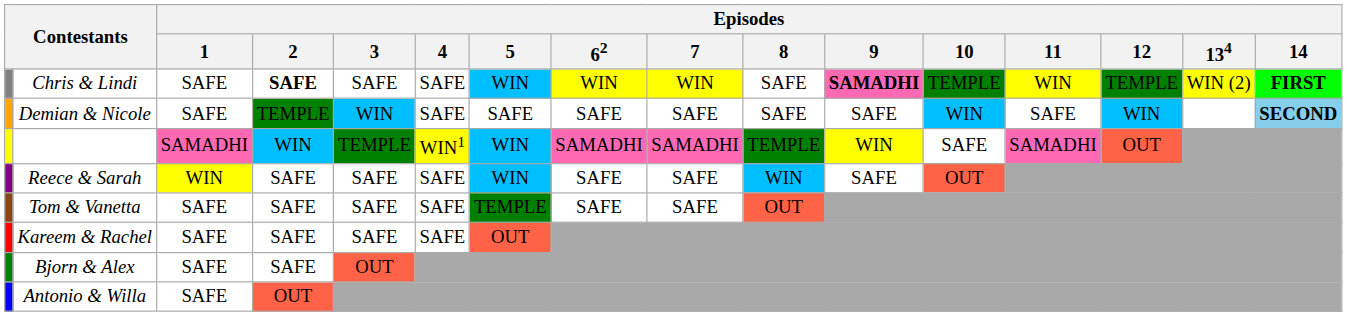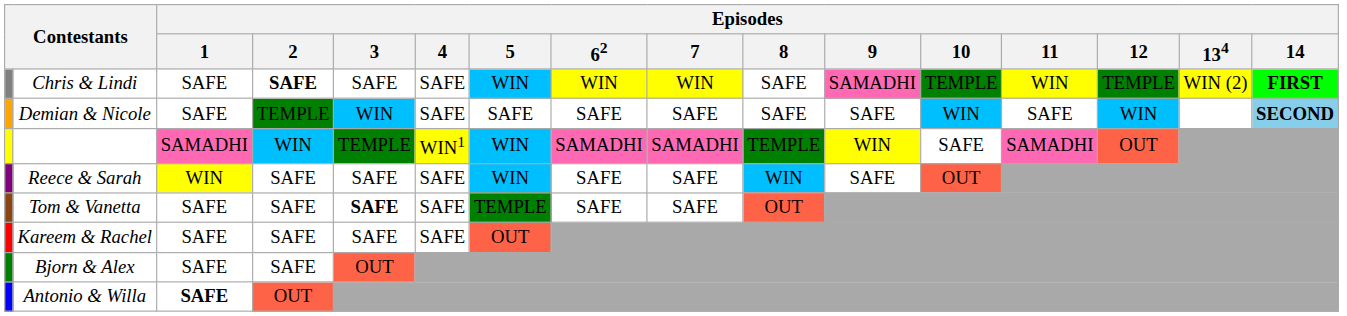(874, 83) bold -> (872, 83) normal
(374, 207) normal -> (374, 207) bold
(204, 296) normal -> (204, 296) bold
